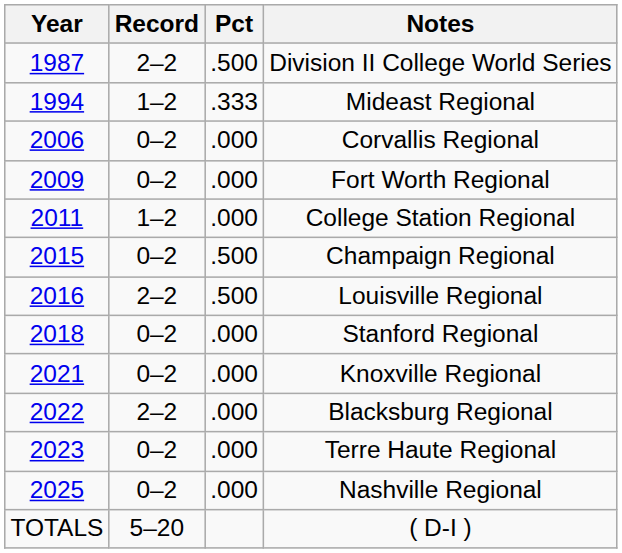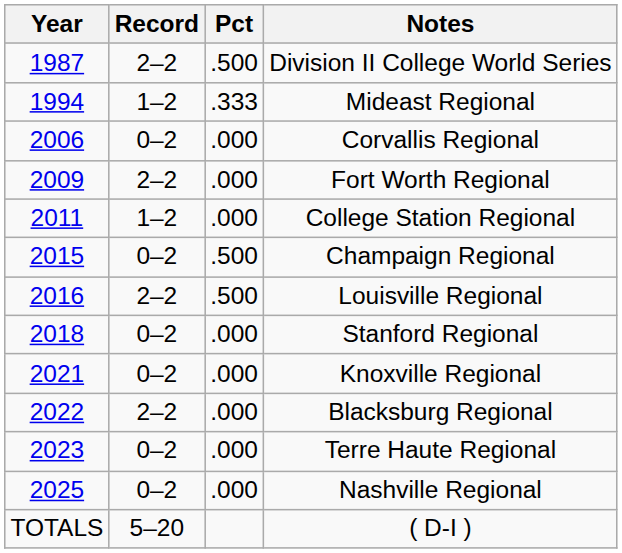(157, 179) 0–2 -> (157, 179) 2–2
